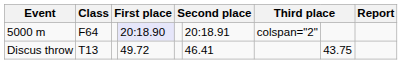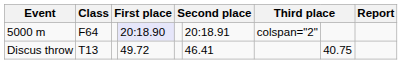(338, 50) 43.75 -> (338, 50) 40.75
